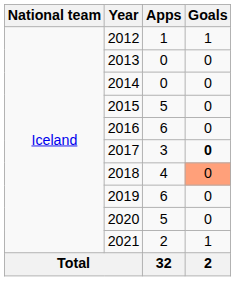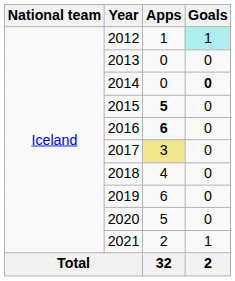(208, 38) no background -> (208, 38) paleturquoise background
(208, 83) normal -> (208, 83) bold
(164, 106) normal -> (164, 106) bold
(164, 128) normal -> (164, 128) bold
(164, 151) no background -> (164, 151) khaki background
(208, 151) bold -> (208, 151) normal
(208, 173) lightsalmon background -> (208, 173) no background
